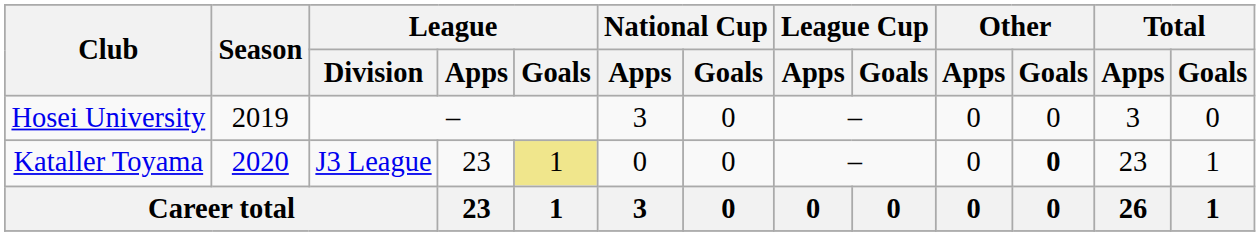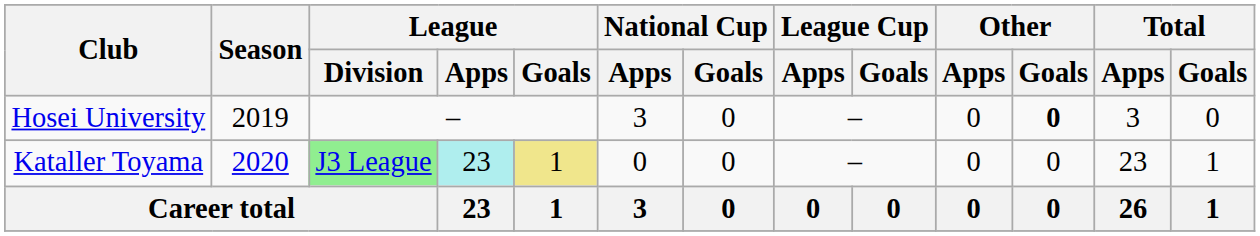(1053, 117) normal -> (1053, 117) bold
(374, 162) no background -> (374, 162) lightgreen background
(476, 162) no background -> (476, 162) paleturquoise background
(1053, 162) bold -> (1053, 162) normal
